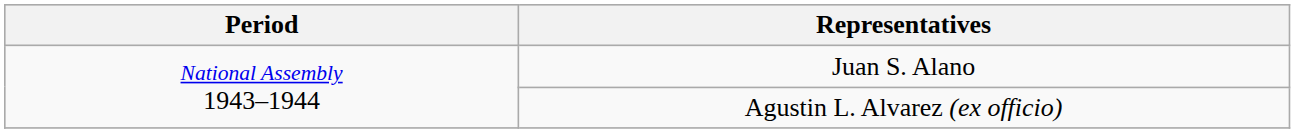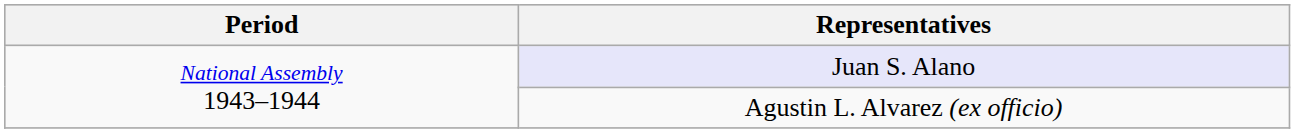(904, 66) no background -> (904, 66) lavender background
